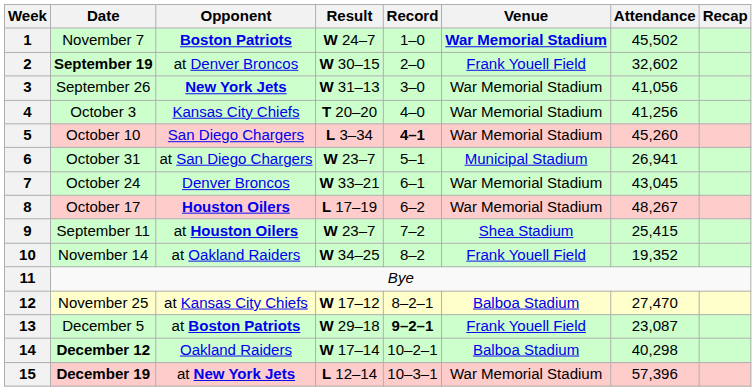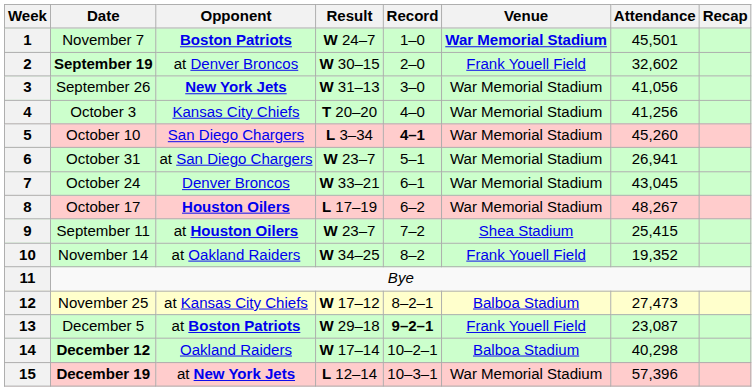(655, 40) 45,502 -> (655, 40) 45,501
(526, 159) Municipal Stadium -> (526, 159) War Memorial Stadium
(655, 302) 27,470 -> (655, 302) 27,473
